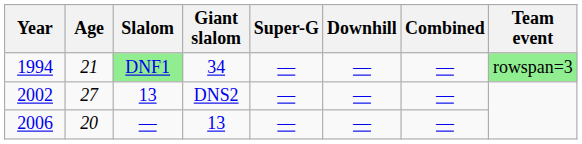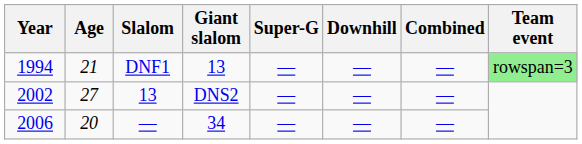(148, 67) lightgreen background -> (148, 67) no background
(216, 67) 34 -> (216, 67) 13
(216, 124) 13 -> (216, 124) 34
